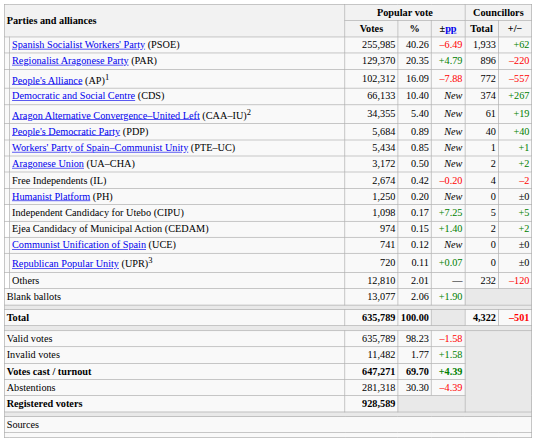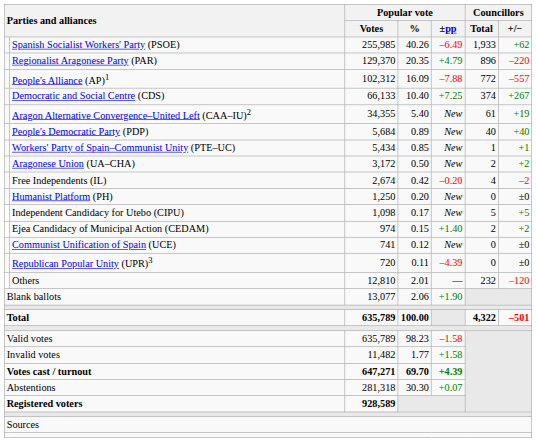(453, 96) New -> (451, 96) +7.25
(451, 213) +7.25 -> (453, 213) New
(451, 263) +0.07 -> (451, 263) –4.39
(451, 387) –4.39 -> (451, 387) +0.07
